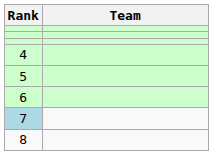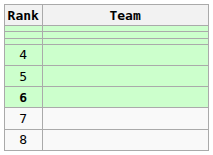(23, 97) normal -> (23, 97) bold
(23, 118) lightblue background -> (23, 118) no background
